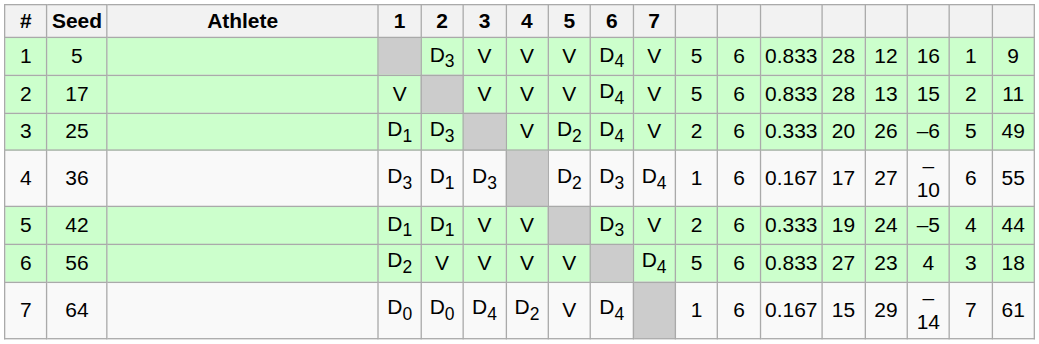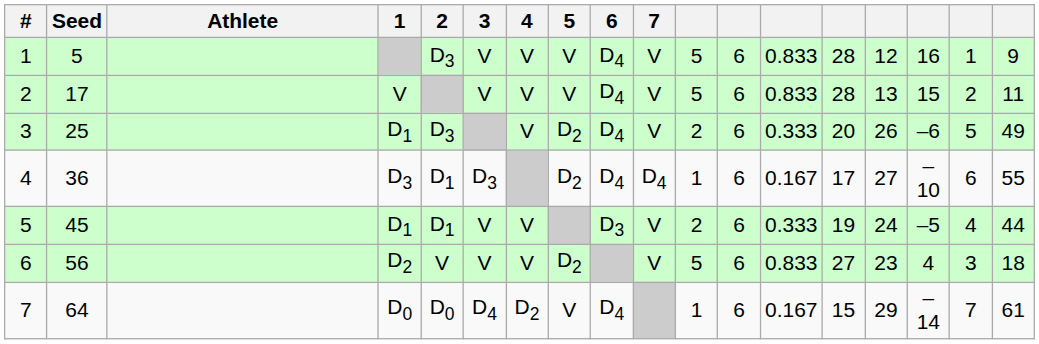(612, 179) D3 -> (612, 179) D4
(77, 225) 42 -> (77, 225) 45
(569, 262) V -> (569, 263) D2
(654, 263) D4 -> (654, 262) V
